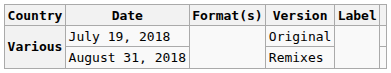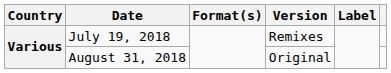(300, 36) Original -> (296, 36) Remixes
(296, 57) Remixes -> (300, 57) Original
